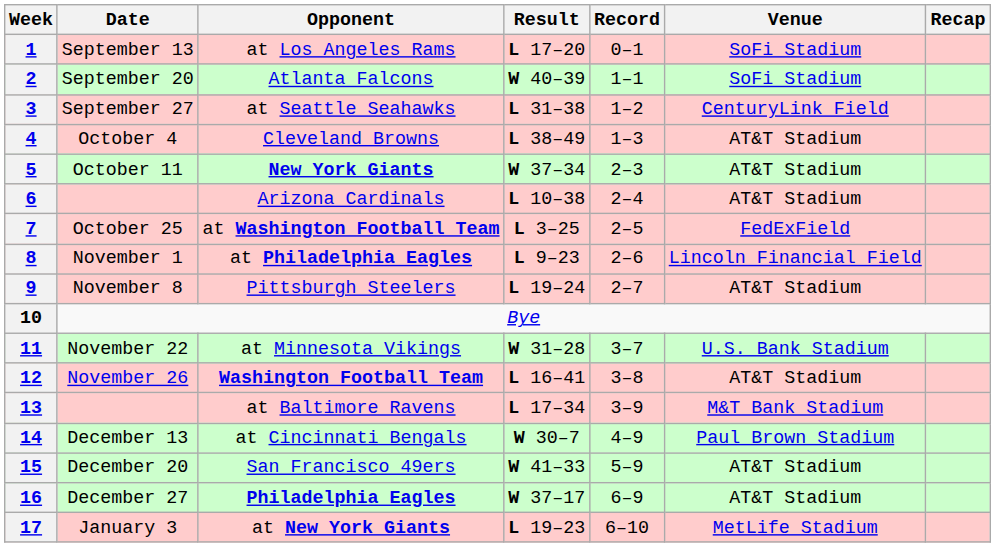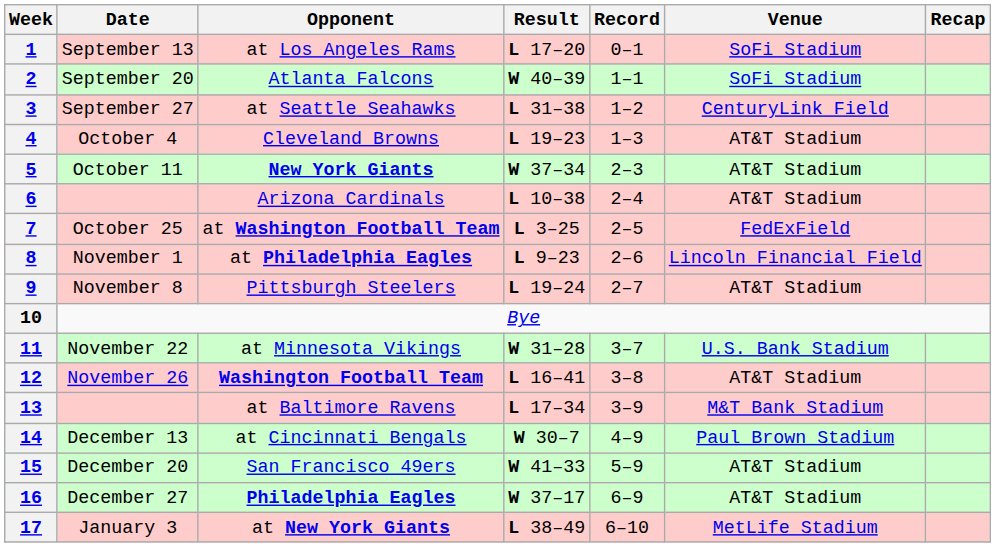(547, 139) L 38–49 -> (547, 139) L 19–23
(547, 528) L 19–23 -> (547, 528) L 38–49
